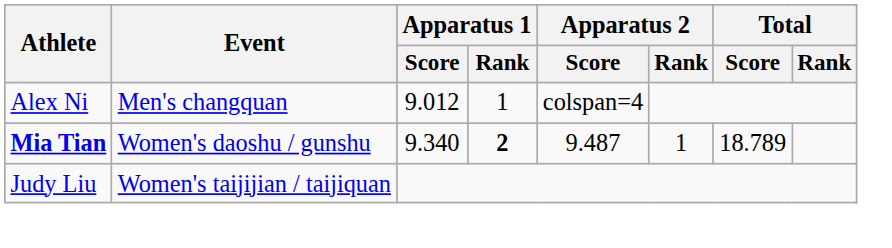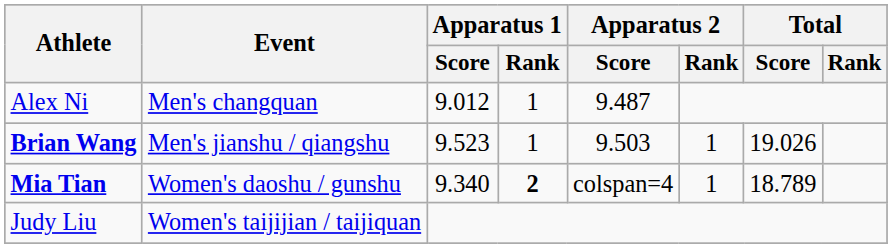(593, 103) colspan=4 -> (623, 103) 9.487
+ row: (74, 143)
(593, 143) 9.487 -> (623, 183) colspan=4
